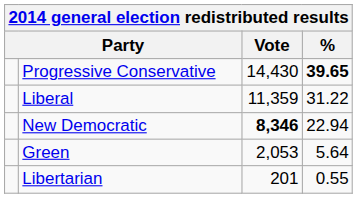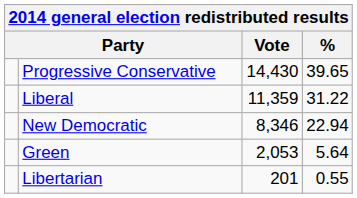(327, 71) bold -> (327, 71) normal
(277, 125) bold -> (277, 125) normal
